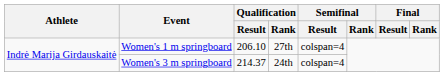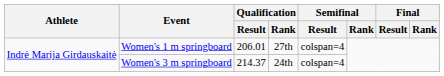(251, 46) 206.10 -> (251, 46) 206.01
